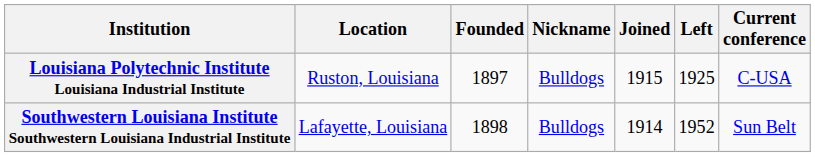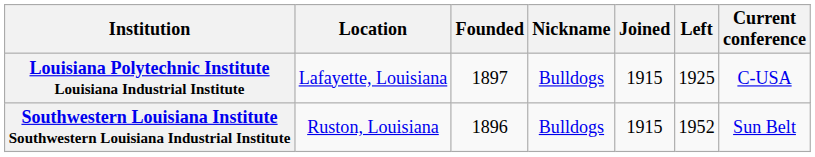(373, 78) Ruston, Louisiana -> (373, 78) Lafayette, Louisiana
(373, 127) Lafayette, Louisiana -> (373, 127) Ruston, Louisiana
(490, 127) 1898 -> (490, 127) 1896
(645, 127) 1914 -> (645, 127) 1915
